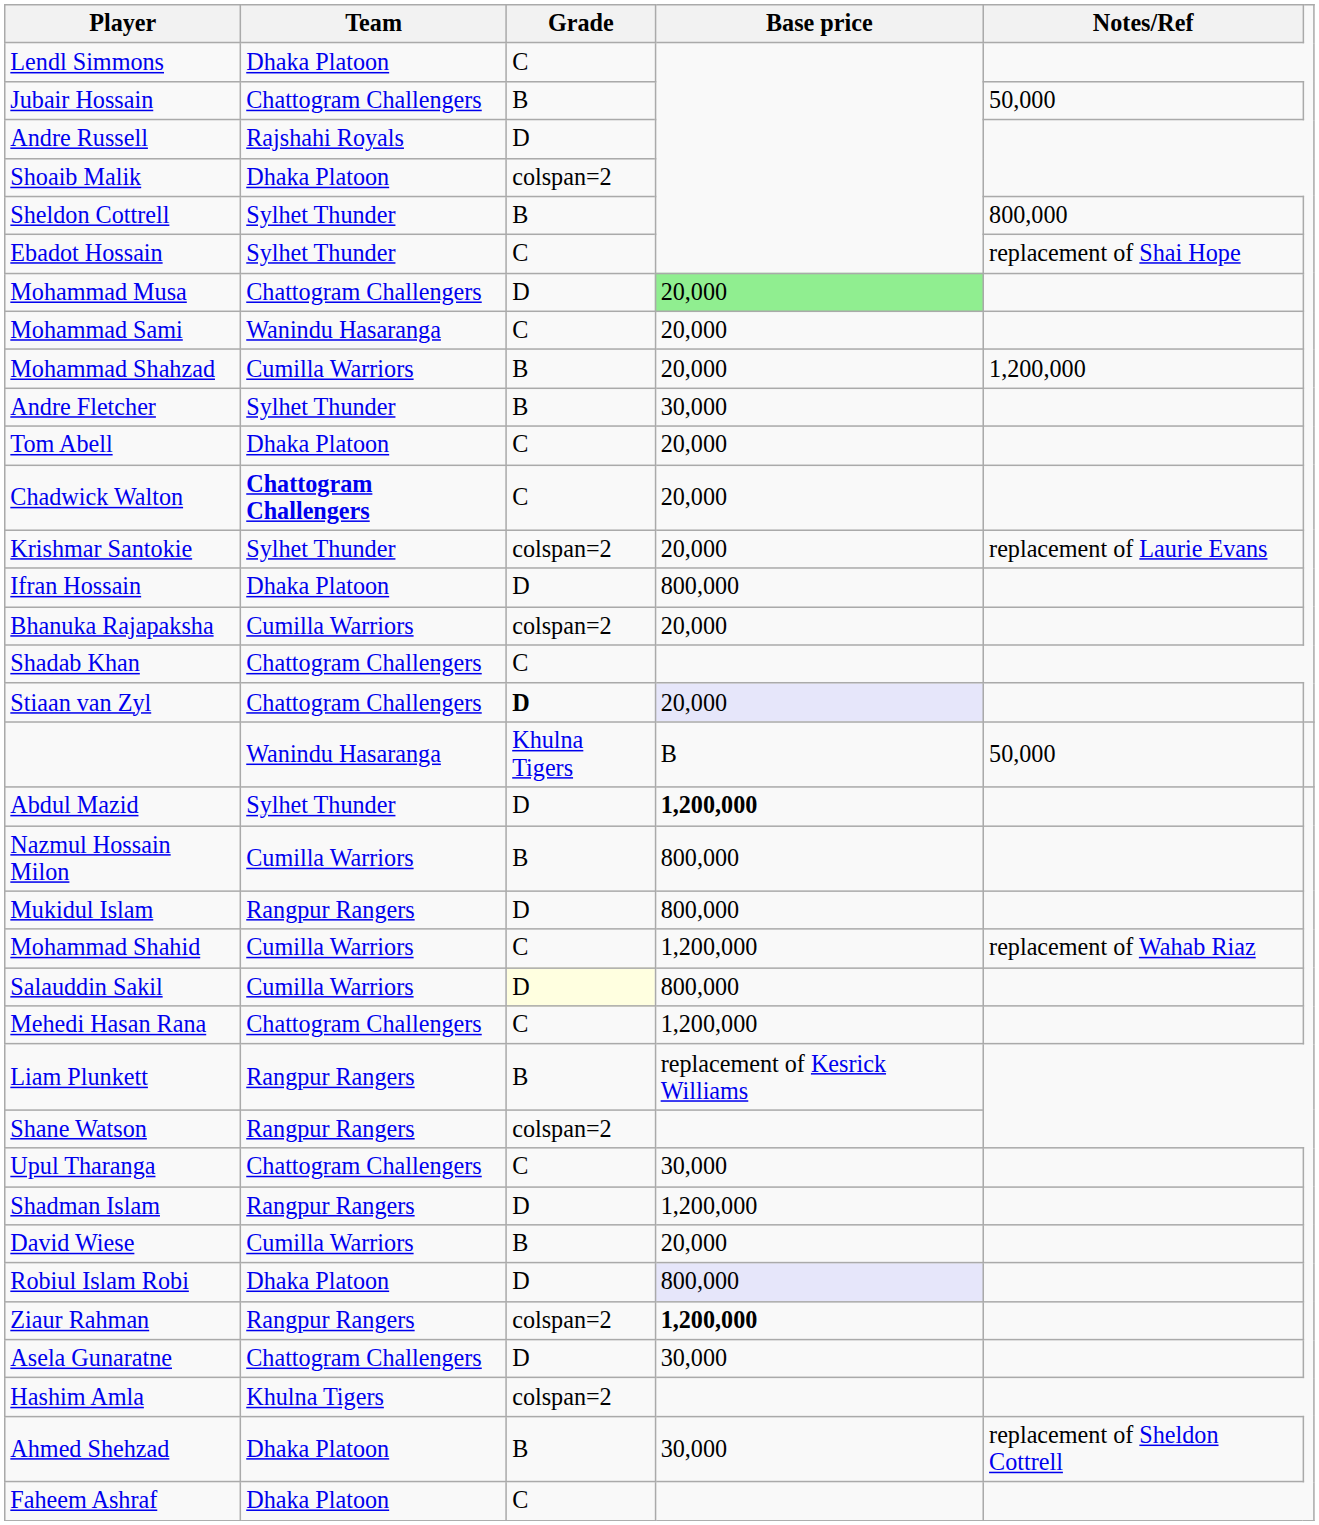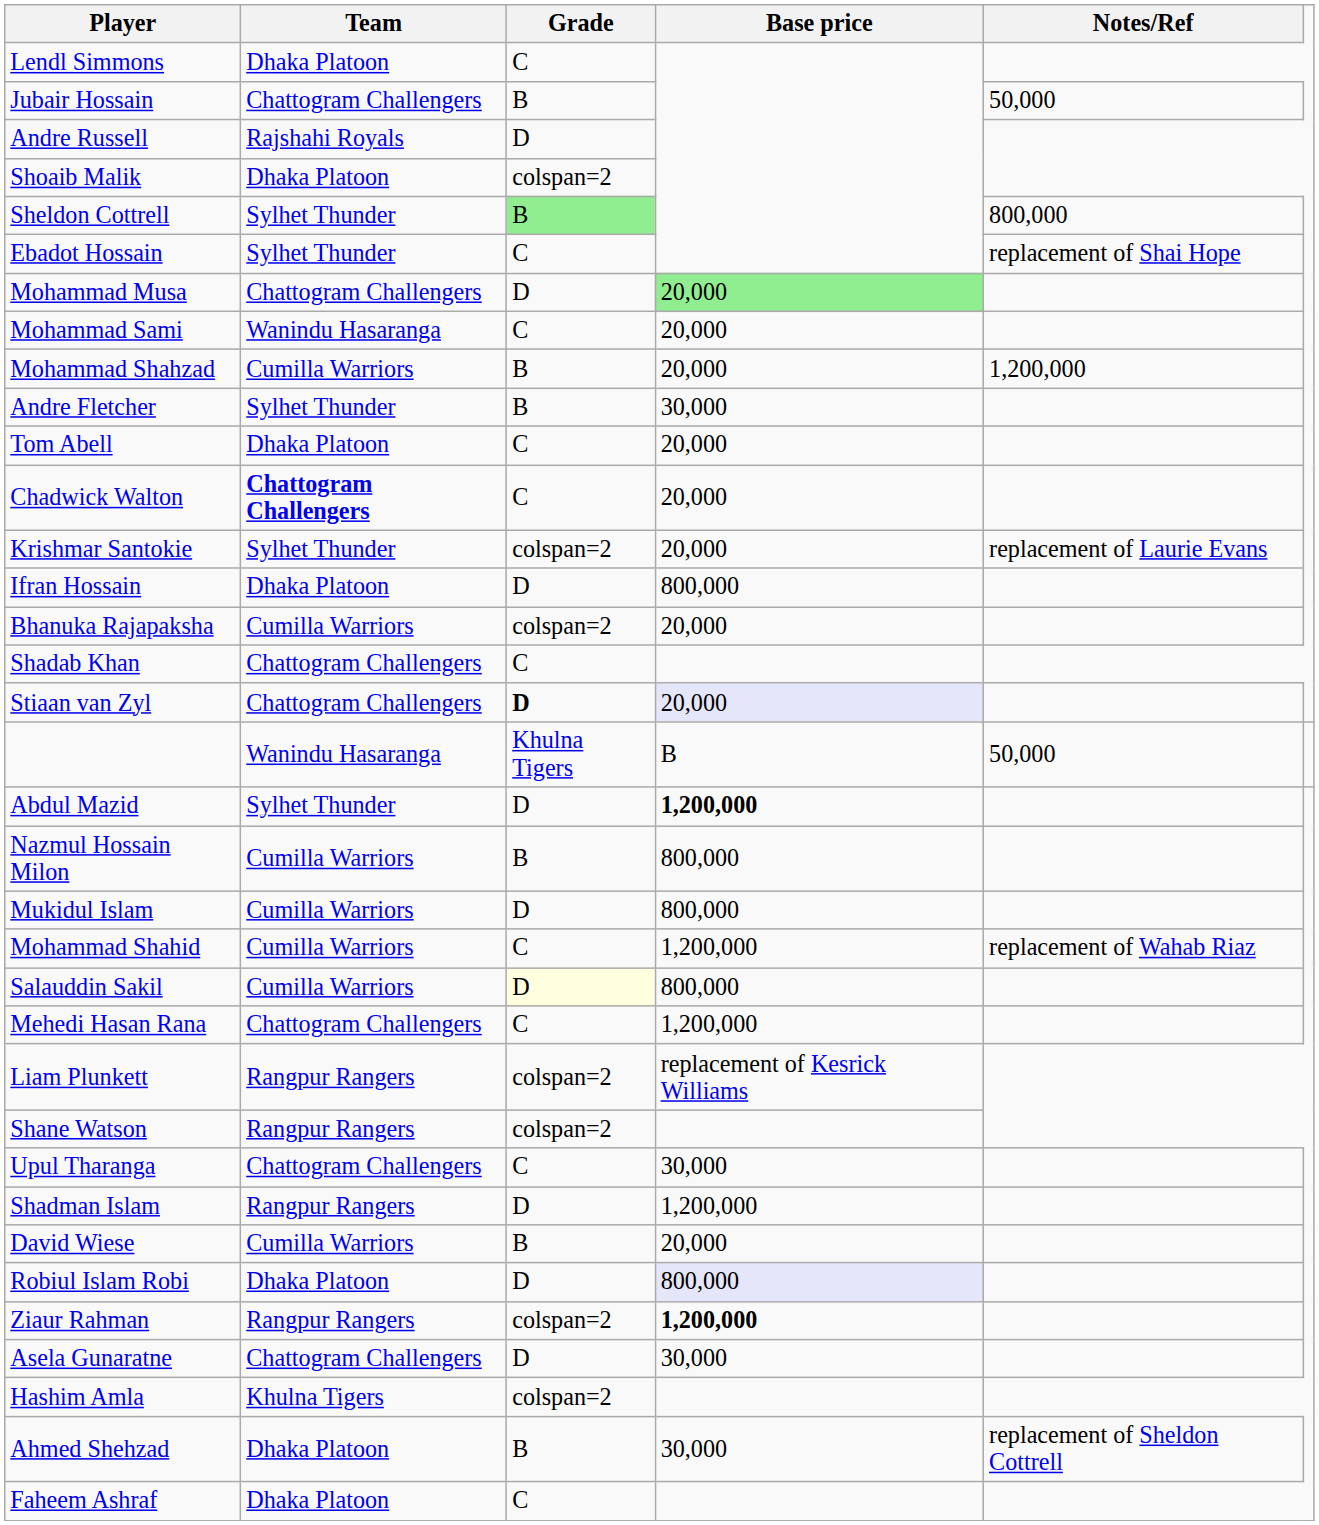(520, 215) no background -> (520, 215) lightgreen background
(330, 909) Rangpur Rangers -> (330, 909) Cumilla Warriors
(520, 1076) B -> (562, 1076) colspan=2
